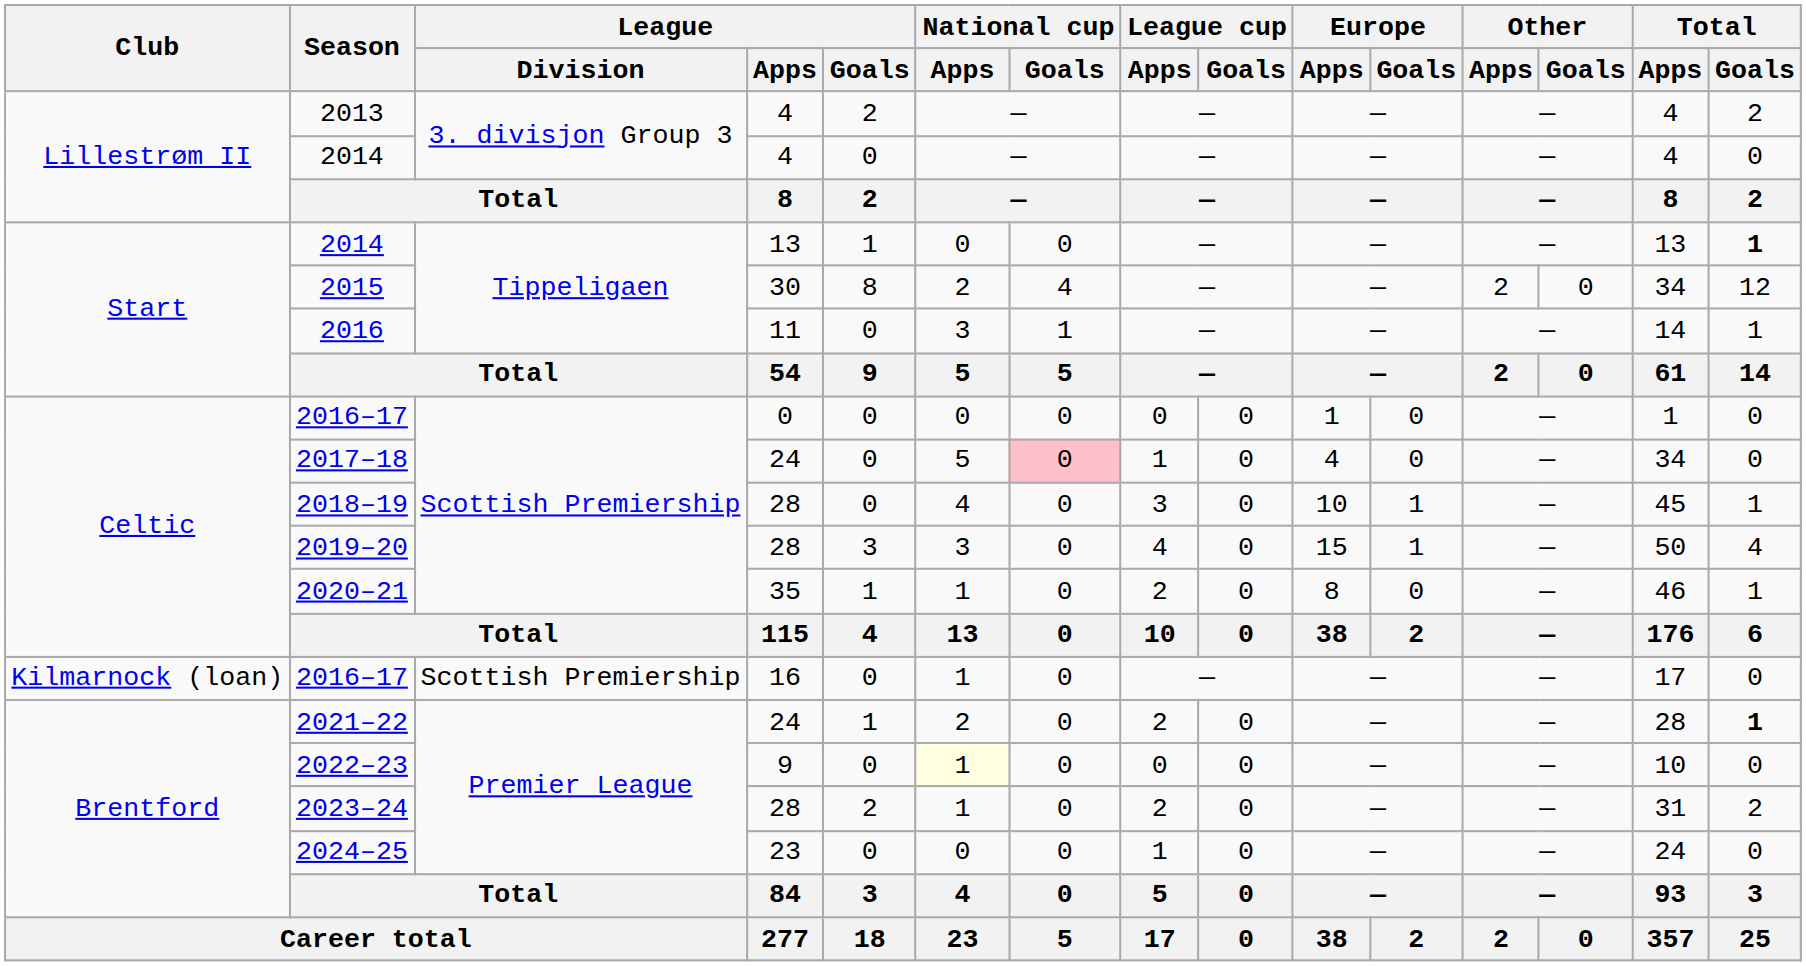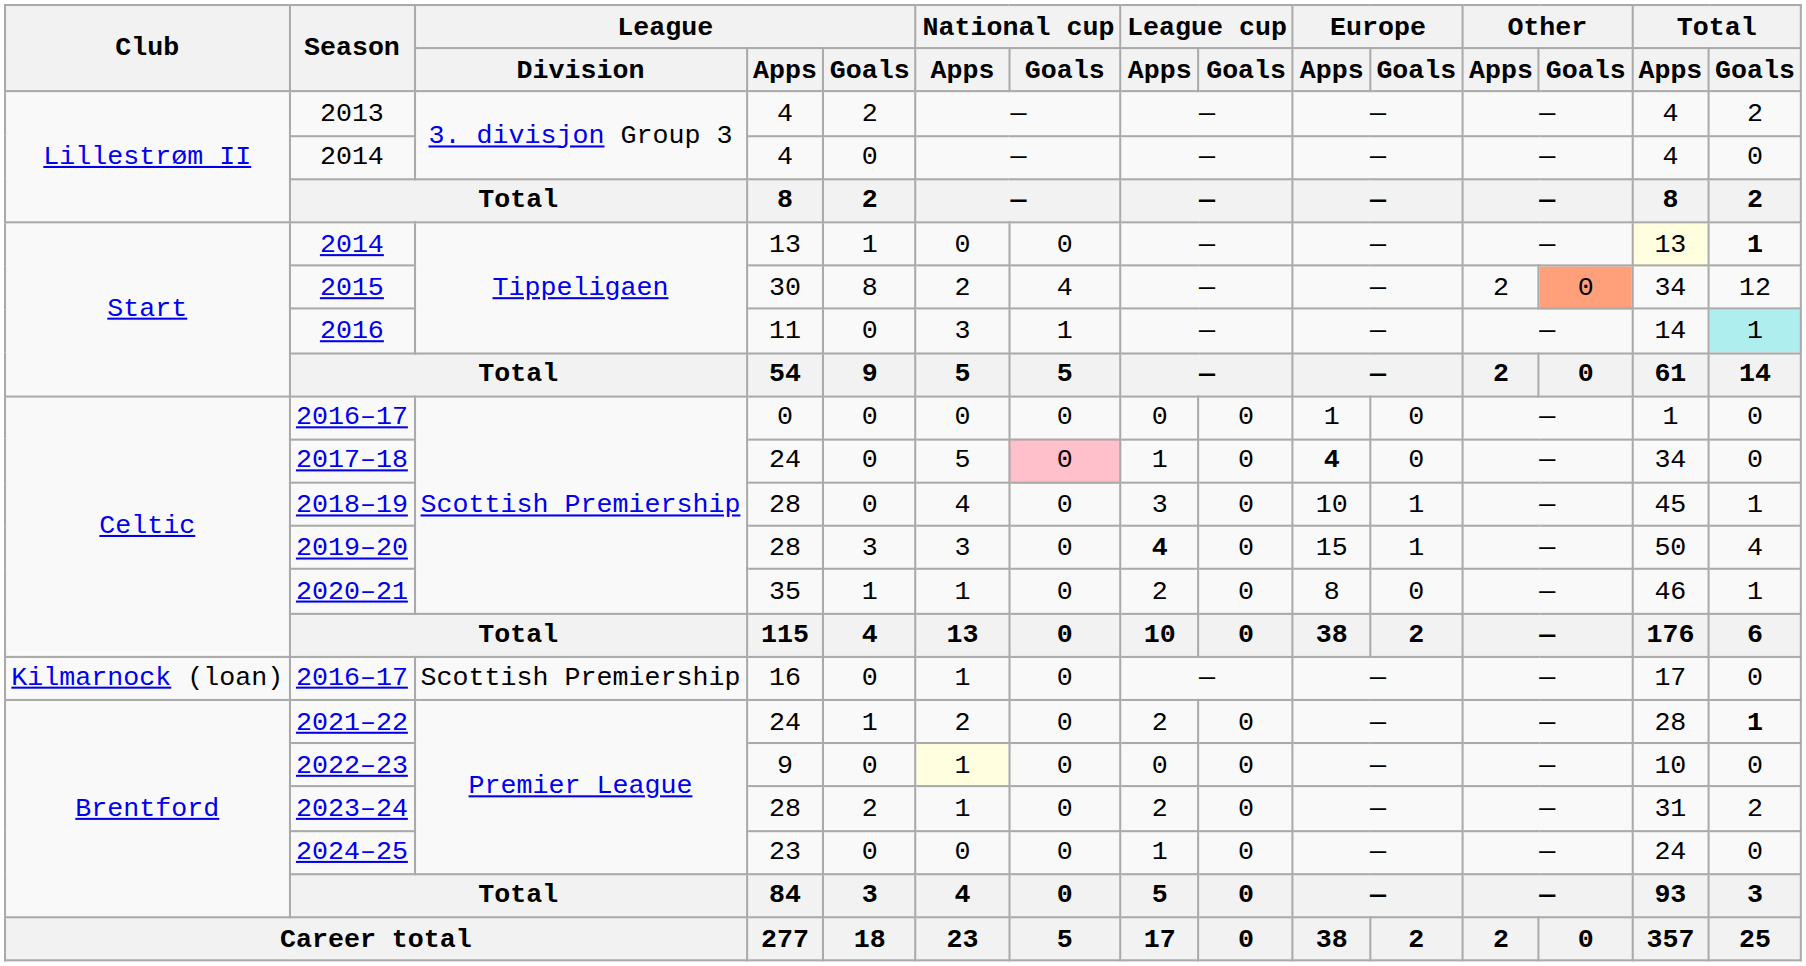(1670, 244) no background -> (1670, 244) lightyellow background
(1586, 287) no background -> (1586, 287) lightsalmon background
(1755, 331) no background -> (1755, 331) paleturquoise background
(1332, 461) normal -> (1332, 461) bold
(1160, 548) normal -> (1160, 548) bold
